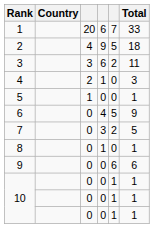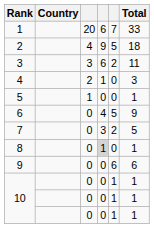(103, 148) no background -> (103, 148) lightgrey background
